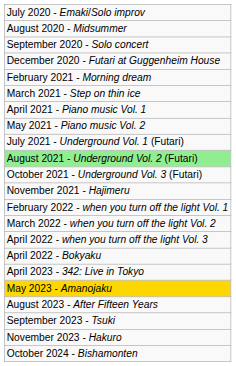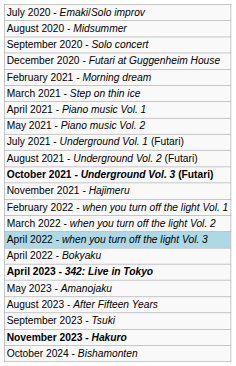(102, 158) lightgreen background -> (102, 158) no background
(104, 175) normal -> (110, 175) bold
(107, 239) no background -> (107, 239) lightblue background
(75, 272) normal -> (80, 272) bold
(59, 288) gold background -> (59, 288) no background
(64, 337) normal -> (67, 337) bold
